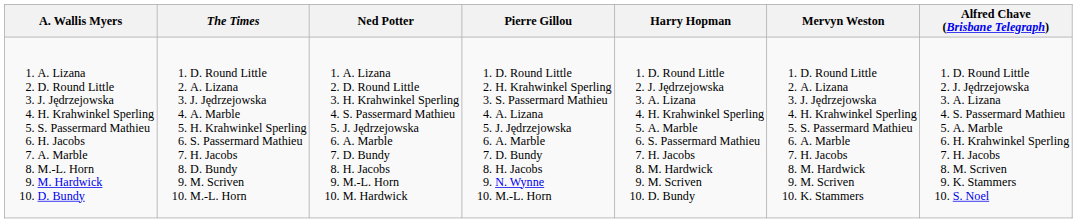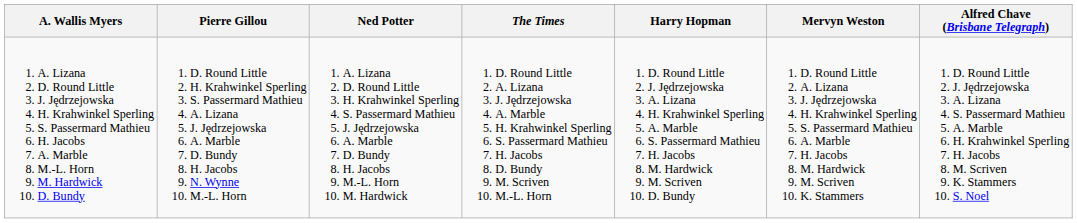columns swapped: (538, 20) <-> (233, 20)
